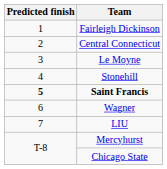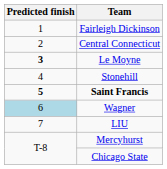(41, 60) normal -> (41, 60) bold
(41, 108) no background -> (41, 108) lightblue background
